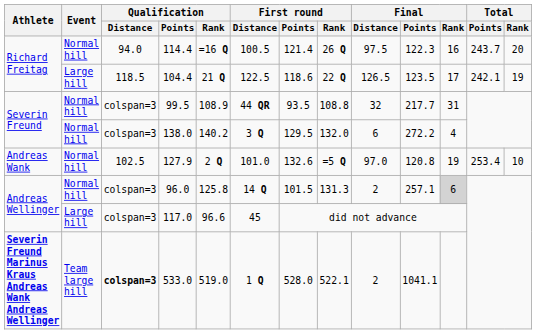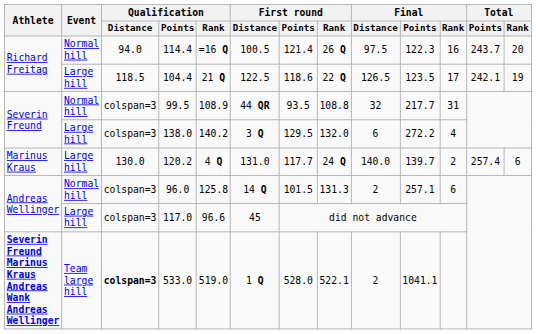(82, 133) Normal hill -> (79, 133) Large hill
+ row: (178, 161)
- row: (178, 161)
(453, 189) lightgrey background -> (453, 189) no background
